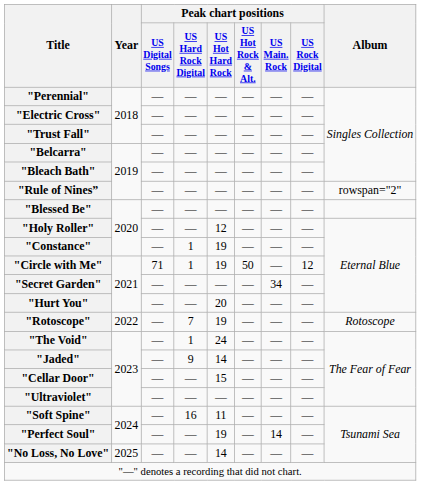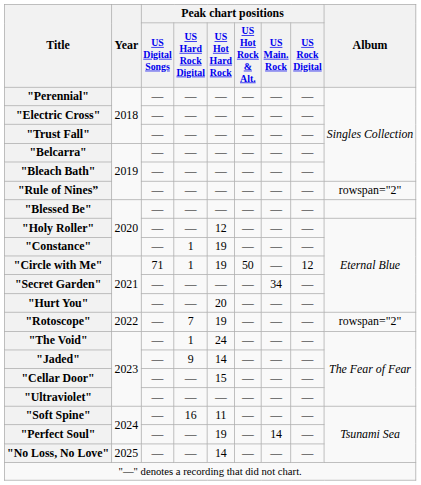(370, 321) Rotoscope -> (370, 321) rowspan="2"
